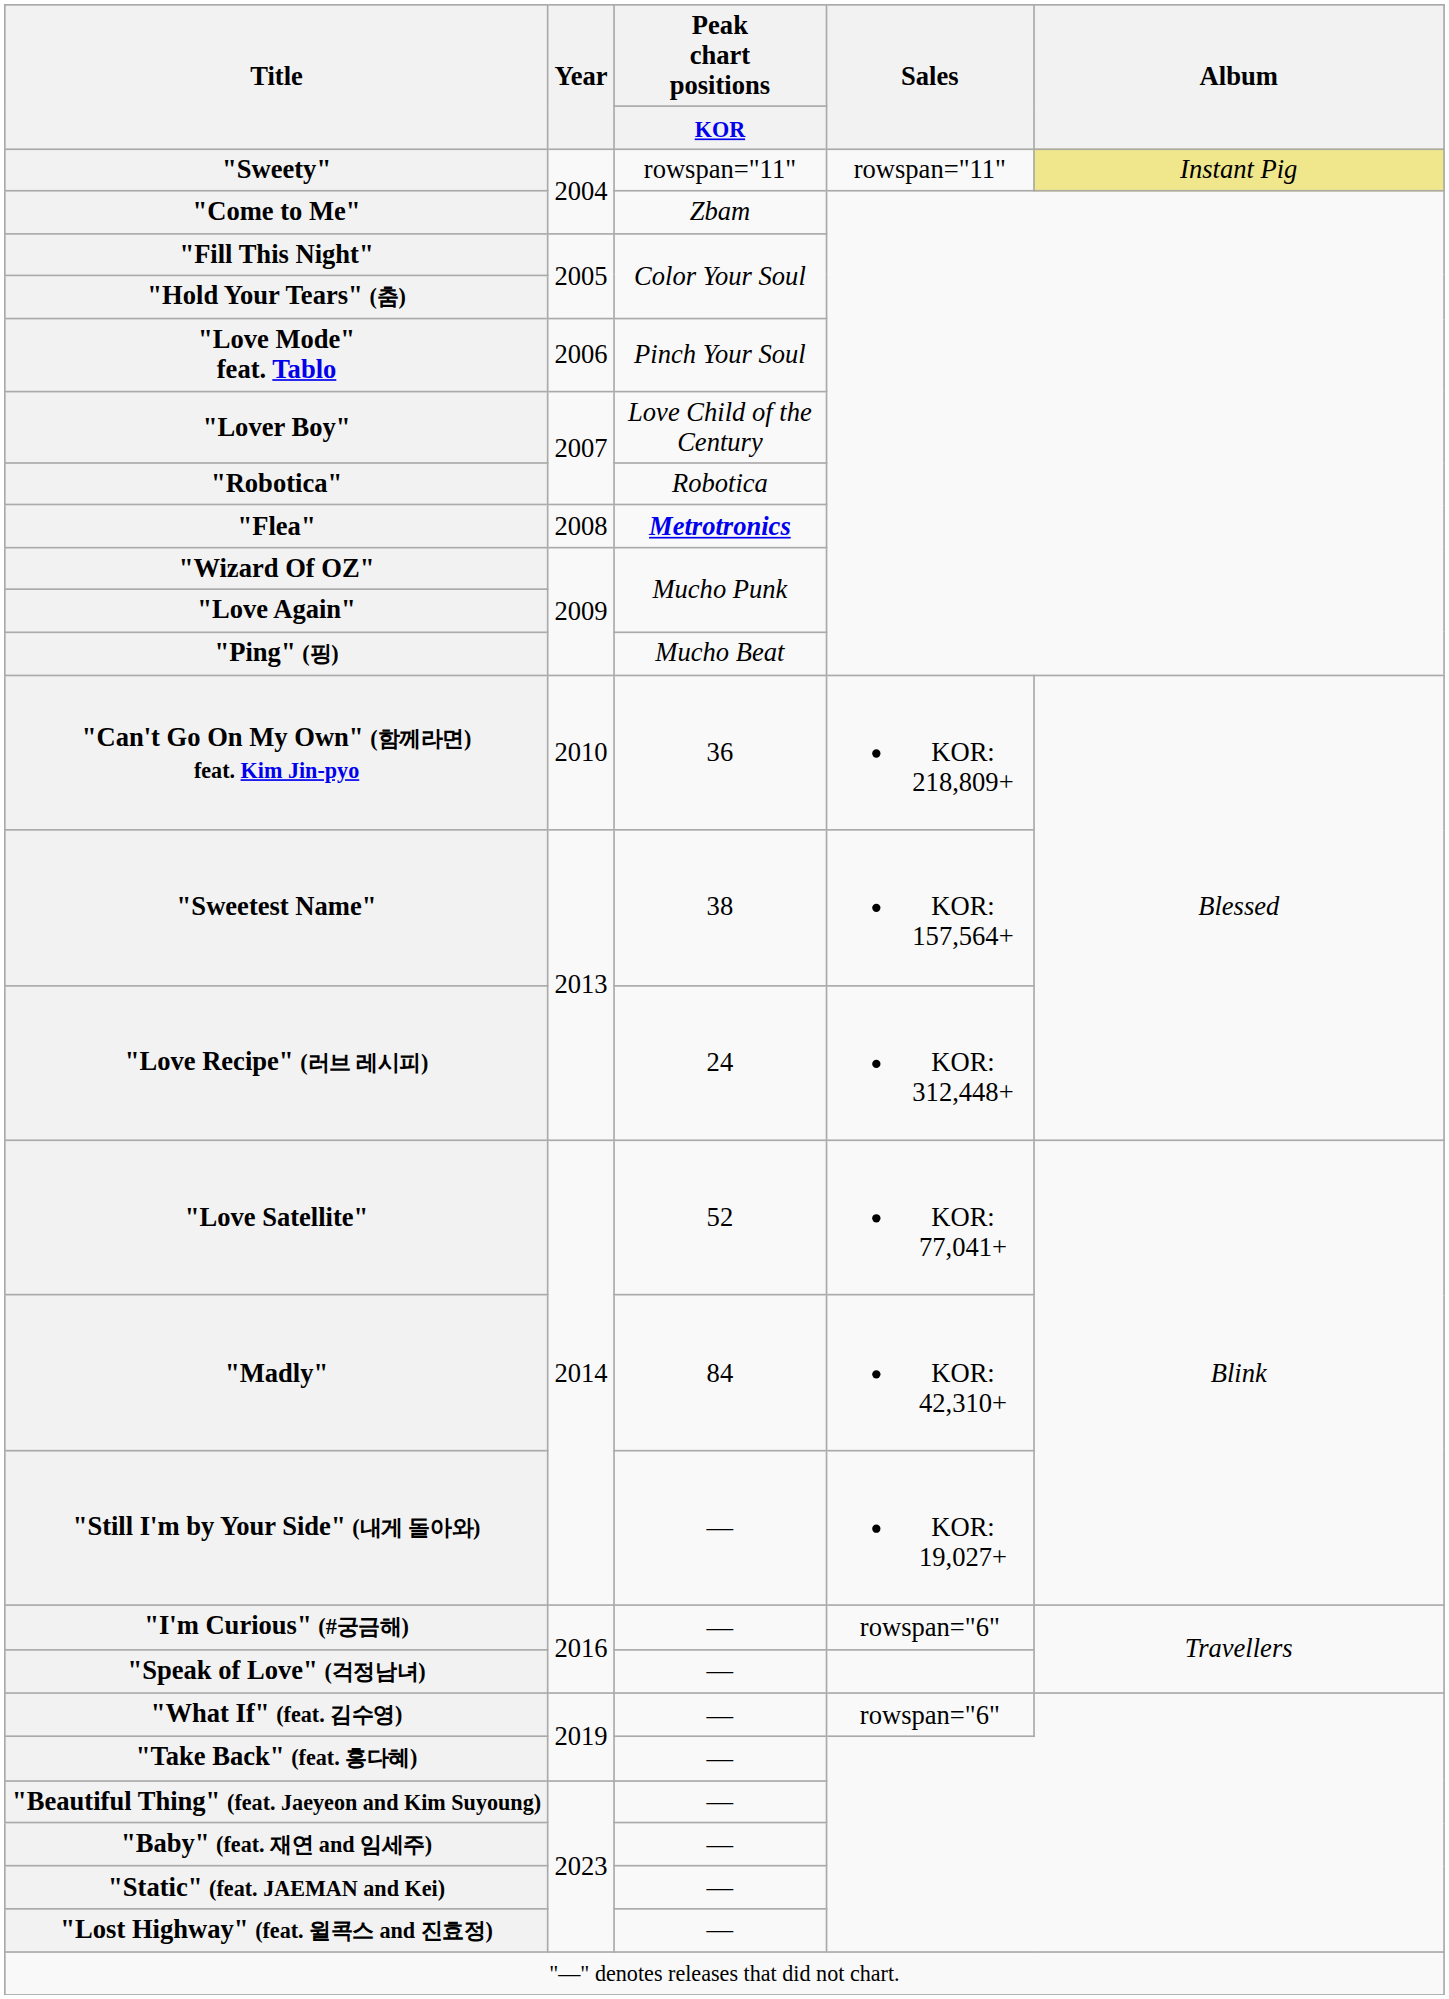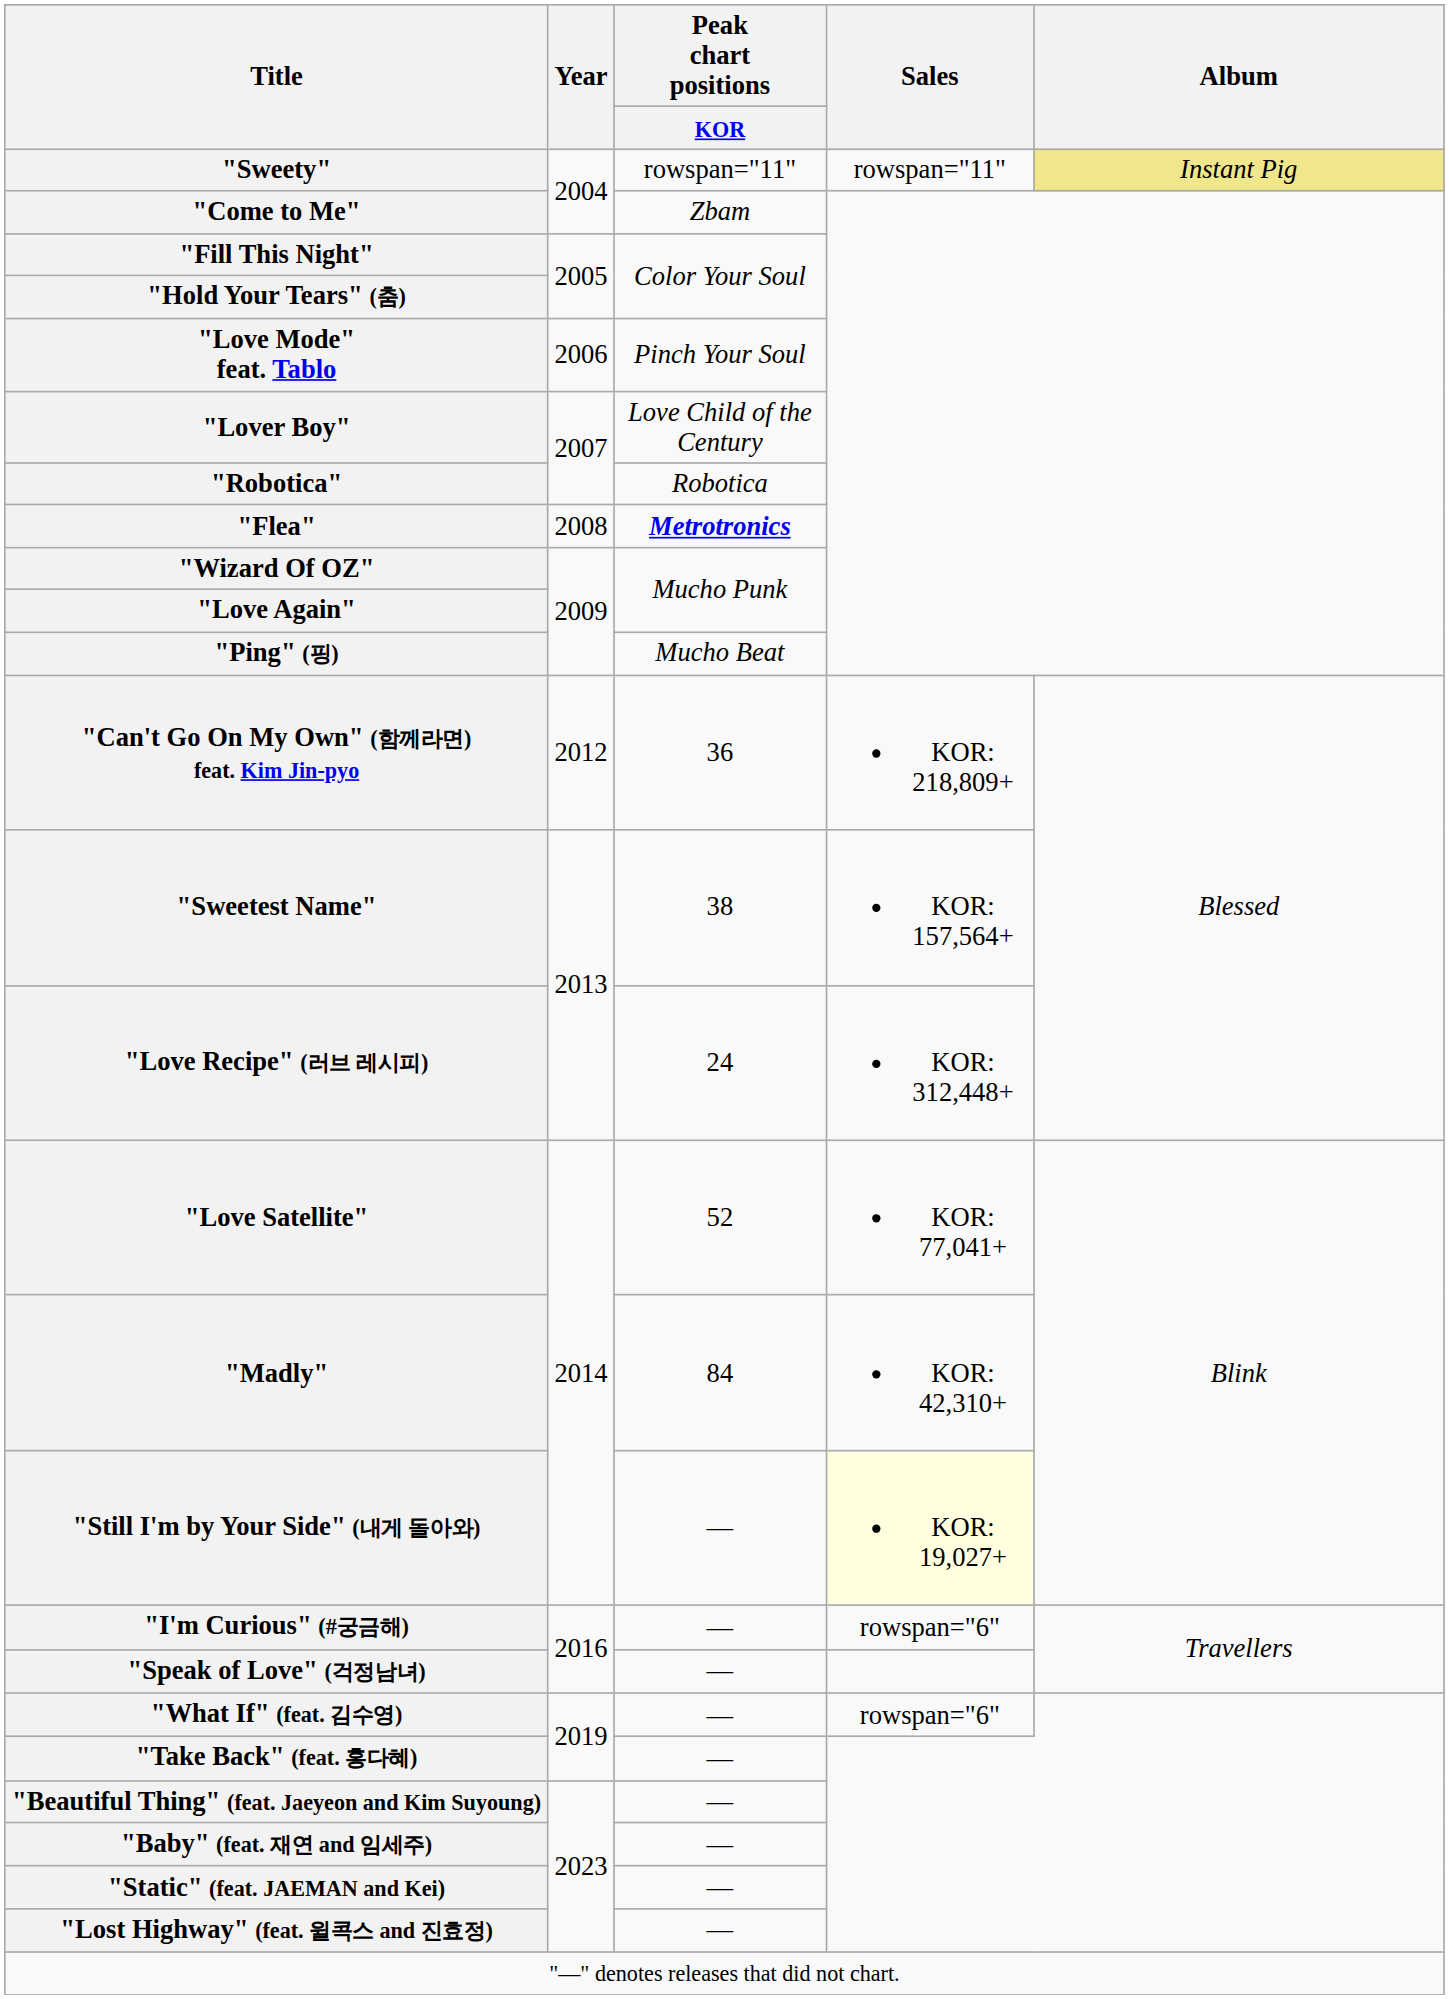(581, 752) 2010 -> (581, 752) 2012
(930, 1543) no background -> (930, 1543) lightyellow background
